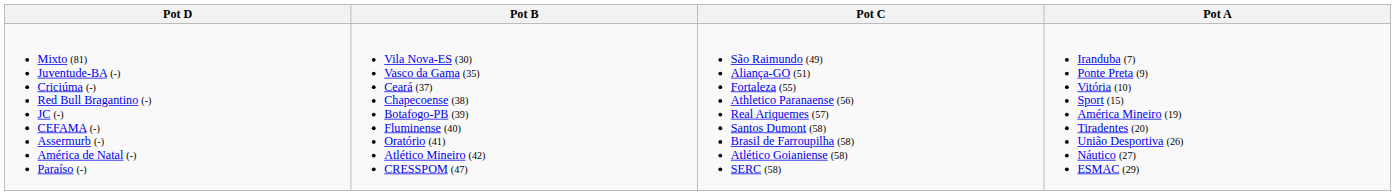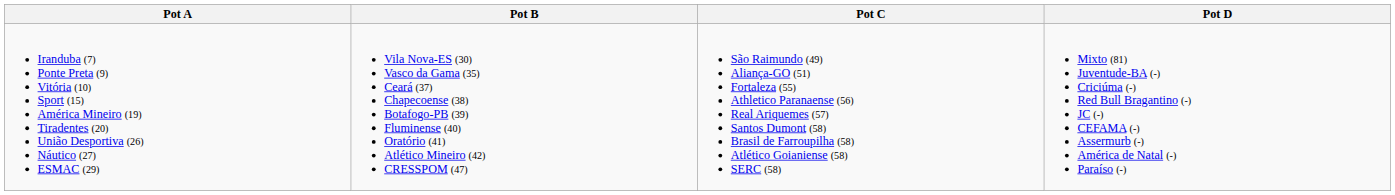columns swapped: (1218, 14) <-> (178, 14)
